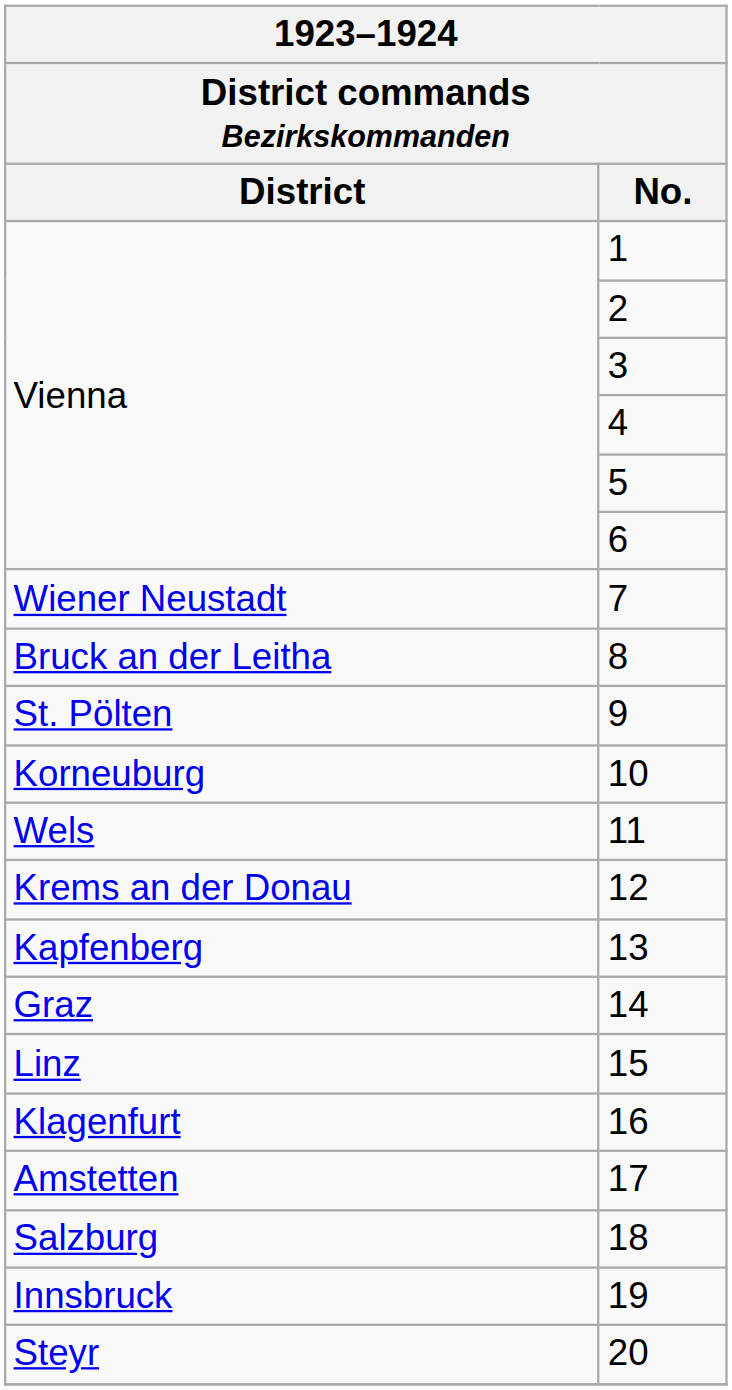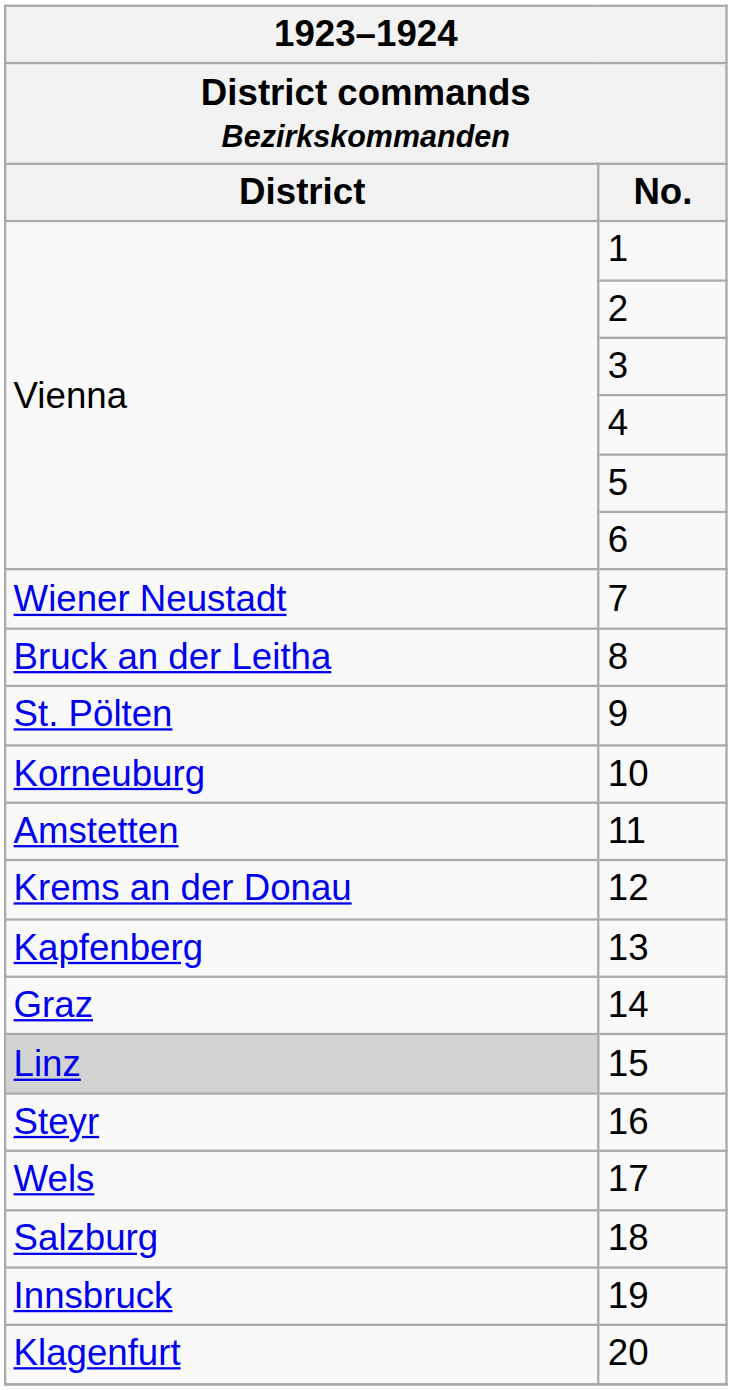(54, 830) Wels -> (96, 830) Amstetten
(47, 1063) no background -> (47, 1063) lightgrey background
(97, 1121) Klagenfurt -> (56, 1121) Steyr
(96, 1179) Amstetten -> (54, 1179) Wels
(56, 1353) Steyr -> (97, 1353) Klagenfurt
